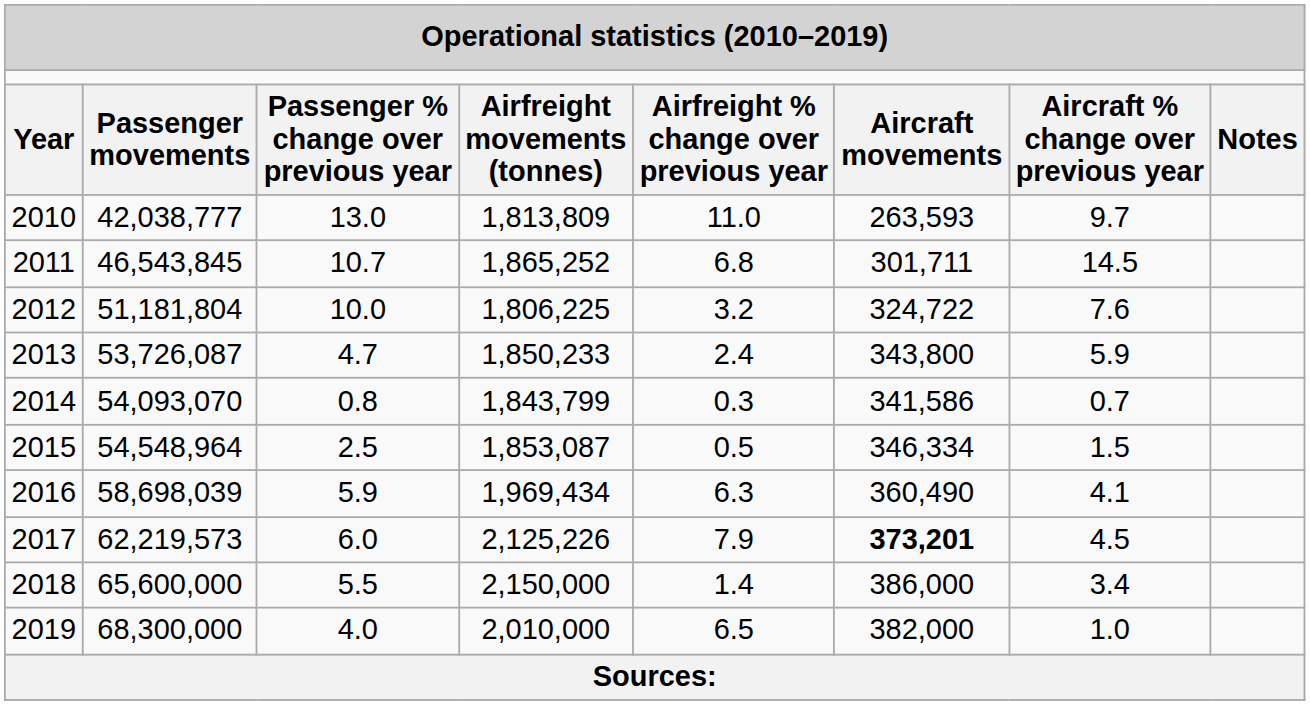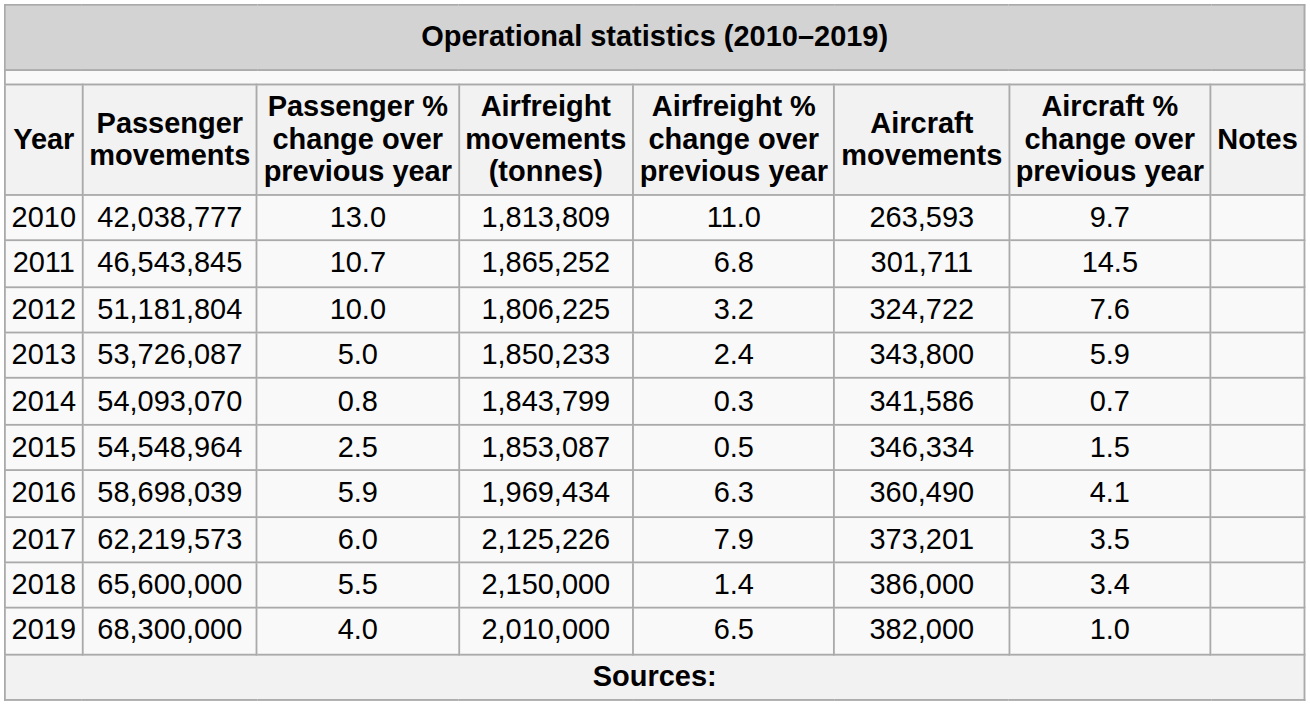(358, 355) 4.7 -> (358, 355) 5.0
(922, 538) bold -> (922, 538) normal
(1110, 538) 4.5 -> (1110, 538) 3.5
